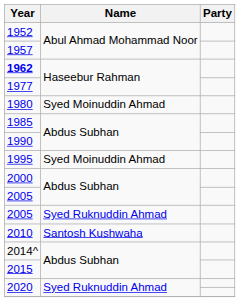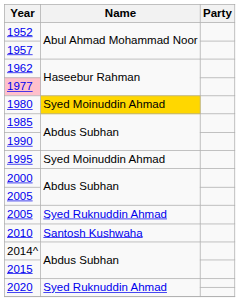(20, 68) bold -> (20, 68) normal
(20, 86) no background -> (20, 86) pink background
(104, 104) no background -> (104, 104) gold background
